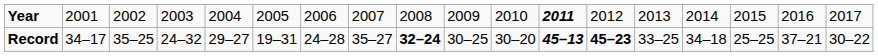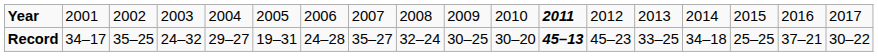(420, 39) bold -> (420, 39) normal
(611, 39) bold -> (611, 39) normal
